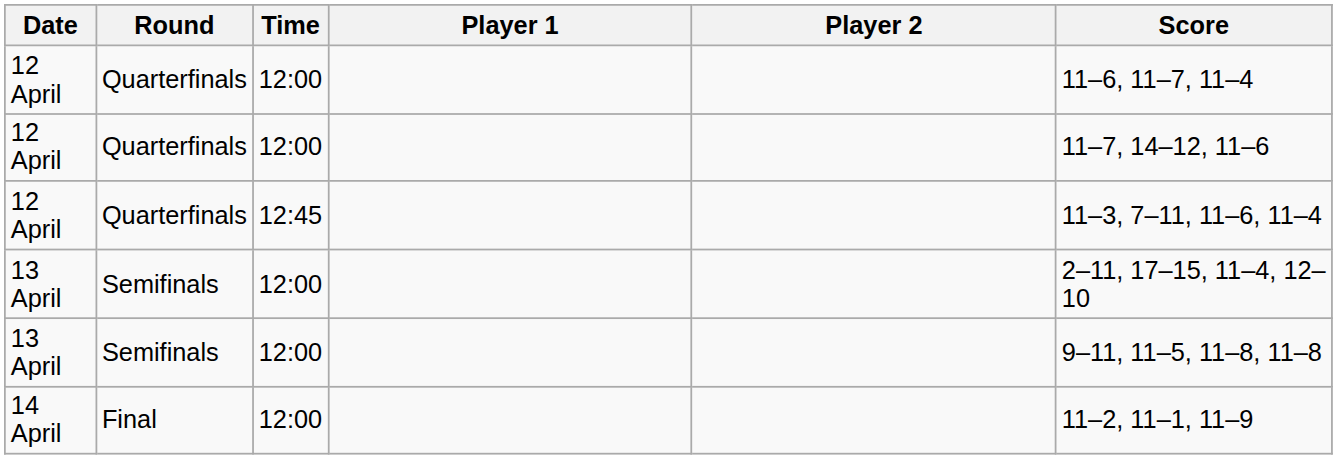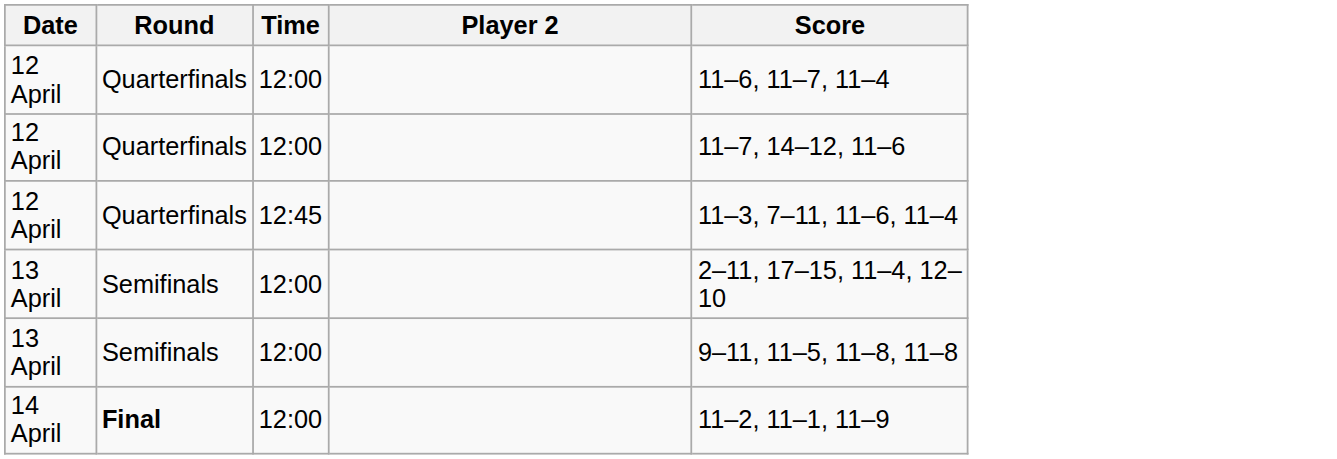- column: (510, 25)
(129, 420) normal -> (131, 420) bold
